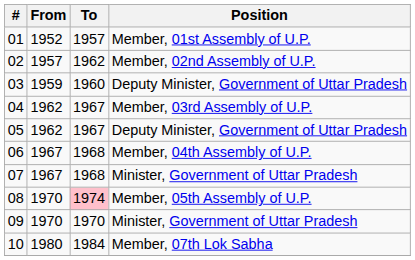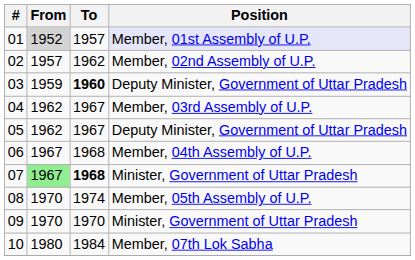(46, 38) no background -> (46, 38) lightgrey background
(211, 38) no background -> (211, 38) lavender background
(89, 84) normal -> (89, 84) bold
(46, 175) no background -> (46, 175) lightgreen background
(89, 175) normal -> (89, 175) bold
(89, 198) pink background -> (89, 198) no background
